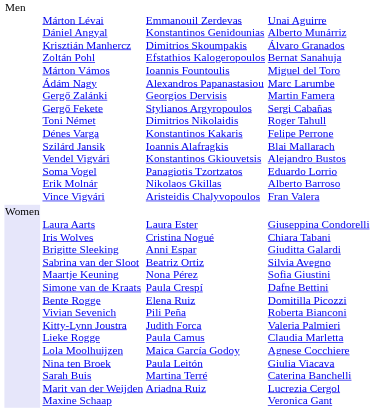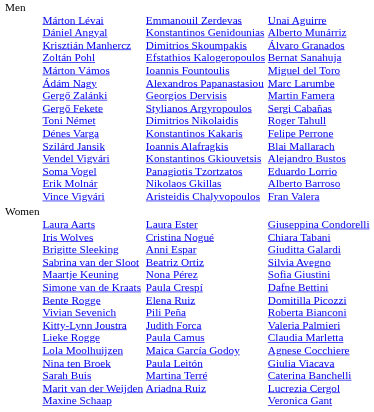(22, 211) lavender background -> (22, 211) no background
